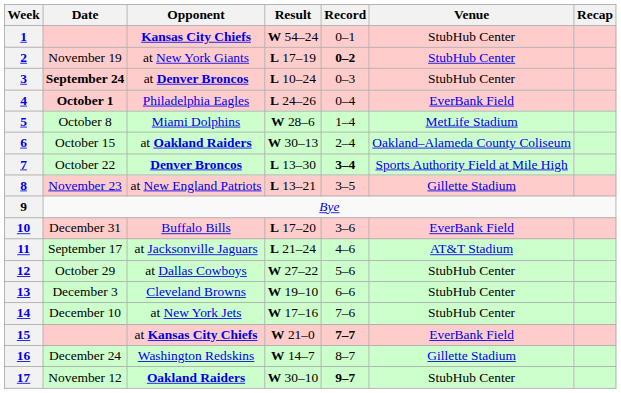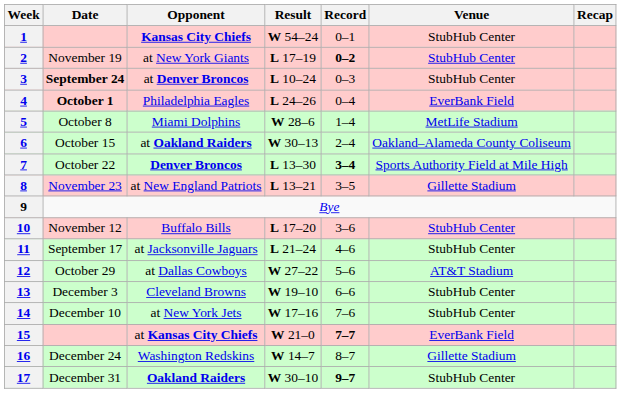(85, 228) December 31 -> (85, 228) November 12
(472, 228) EverBank Field -> (472, 228) StubHub Center
(472, 249) AT&T Stadium -> (472, 249) StubHub Center
(472, 270) StubHub Center -> (472, 270) AT&T Stadium
(85, 377) November 12 -> (85, 377) December 31
